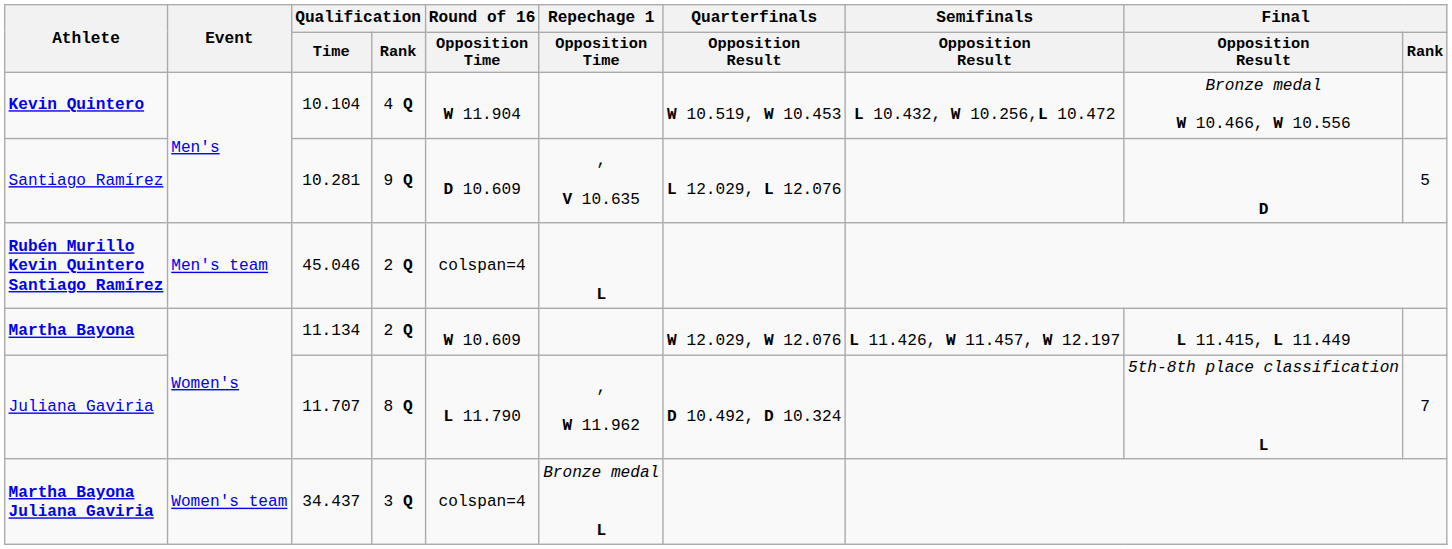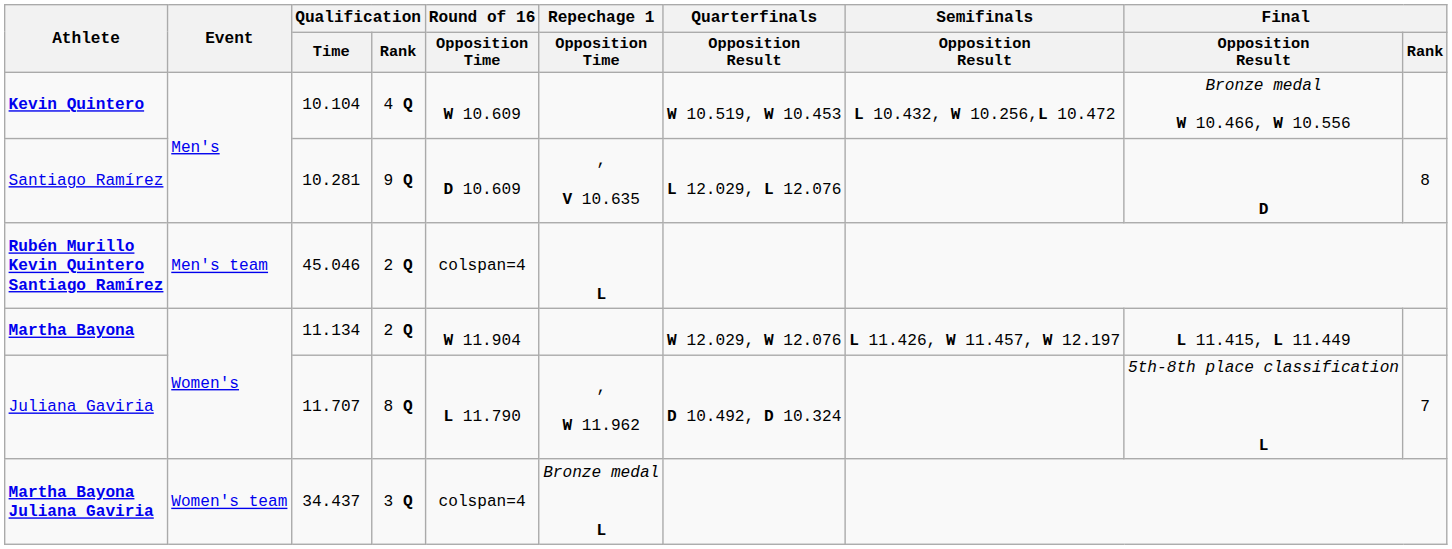(482, 115) W 11.904 -> (482, 115) W 10.609
(1425, 180) 5 -> (1425, 180) 8
(482, 341) W 10.609 -> (482, 341) W 11.904
